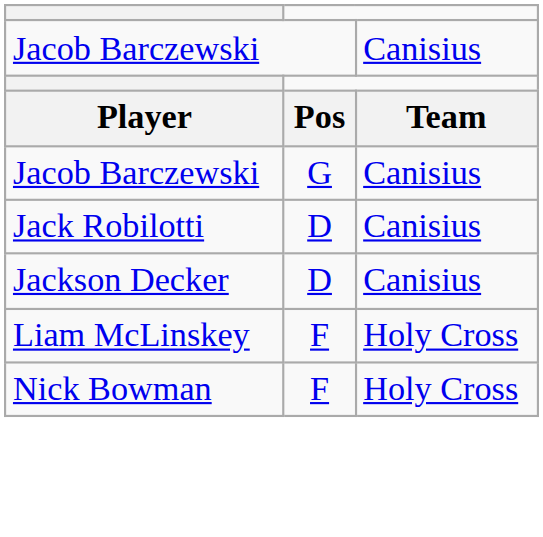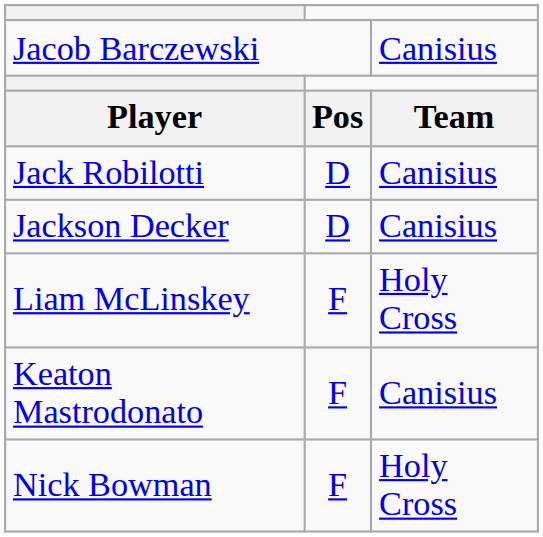- row: (136, 171)
+ row: (108, 392)
